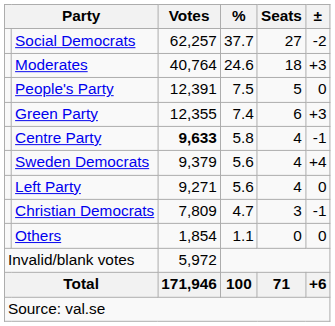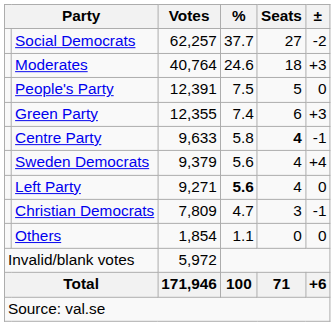(198, 138) bold -> (198, 138) normal
(298, 138) normal -> (298, 138) bold
(243, 187) normal -> (243, 187) bold
